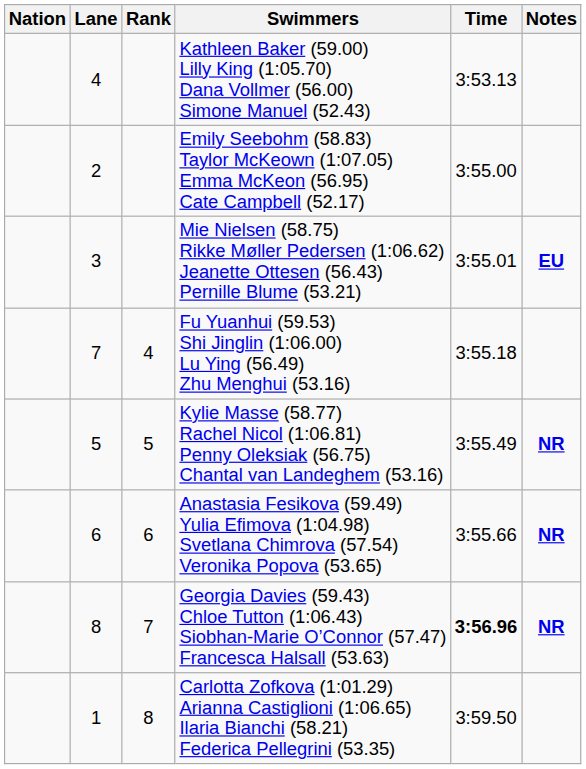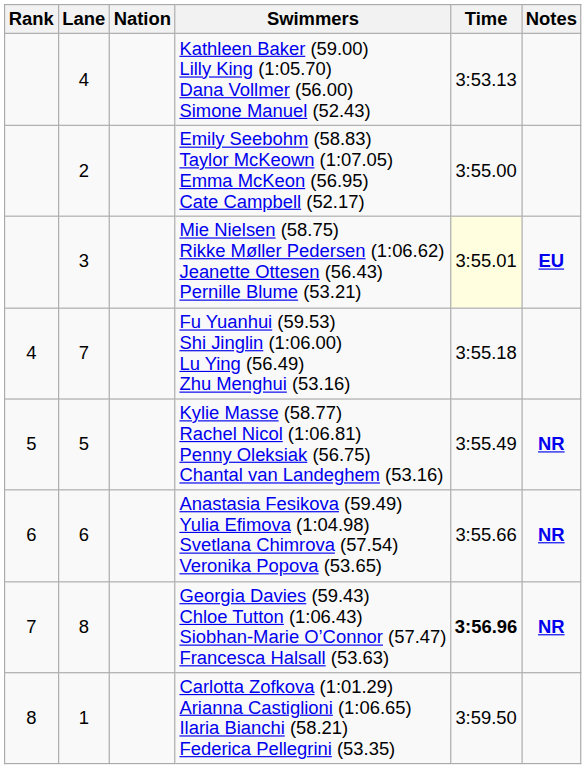columns swapped: (148, 19) <-> (37, 19)
(486, 261) no background -> (486, 261) lightyellow background
